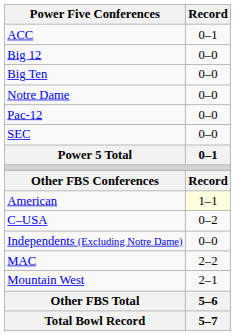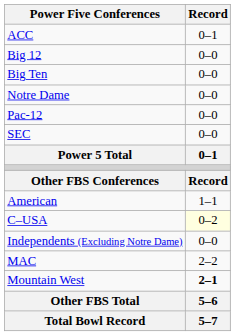(208, 200) lightyellow background -> (208, 200) no background
(208, 220) no background -> (208, 220) lightyellow background
(208, 280) normal -> (208, 280) bold
